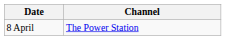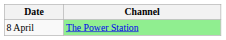(102, 27) no background -> (102, 27) lightgreen background
